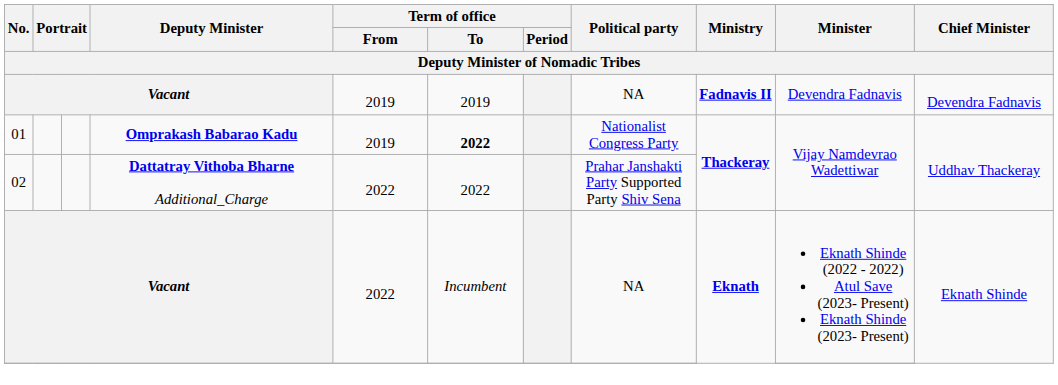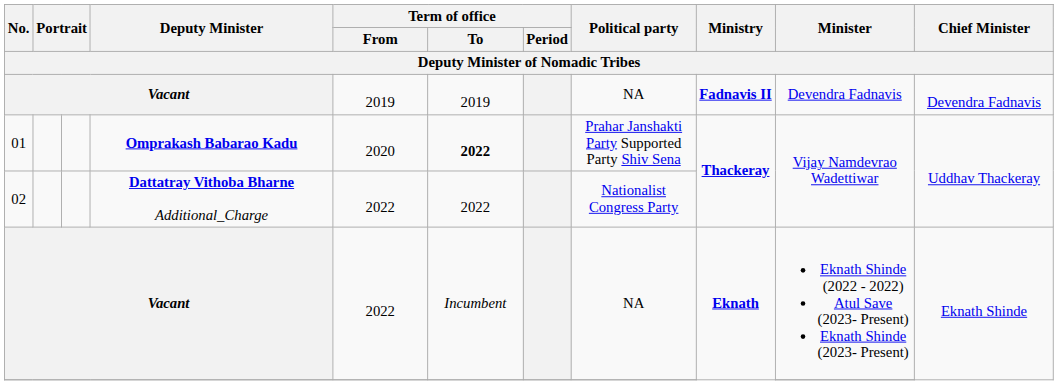(380, 142) 2019 -> (380, 150) 2020
(634, 134) Nationalist Congress Party -> (634, 142) Prahar Janshakti Party Supported Party Shiv Sena
(634, 182) Prahar Janshakti Party Supported Party Shiv Sena -> (634, 199) Nationalist Congress Party
